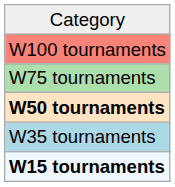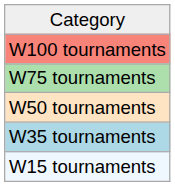(87, 108) bold -> (82, 108) normal
(87, 166) bold -> (82, 166) normal
